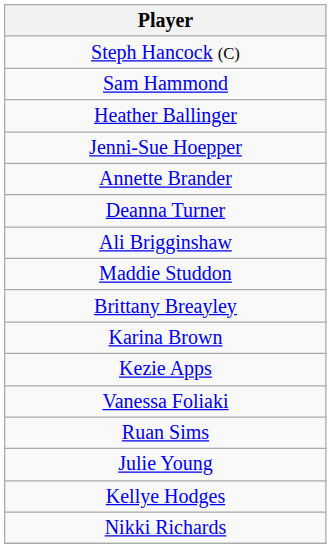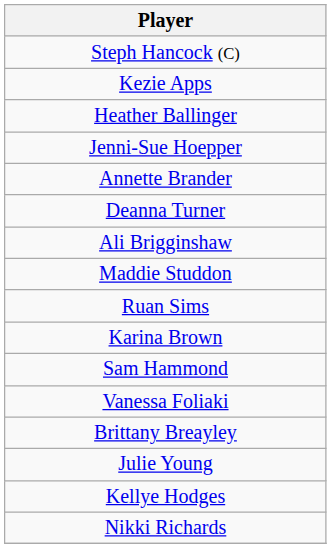(165, 83) Sam Hammond -> (165, 83) Kezie Apps
(165, 305) Brittany Breayley -> (165, 305) Ruan Sims
(165, 369) Kezie Apps -> (165, 369) Sam Hammond
(165, 432) Ruan Sims -> (165, 432) Brittany Breayley
